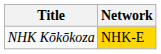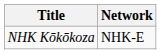(123, 37) gold background -> (123, 37) no background
